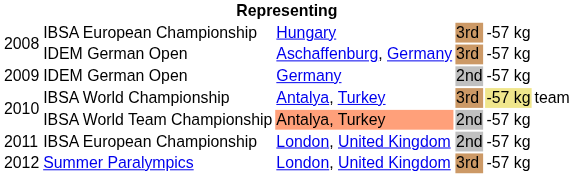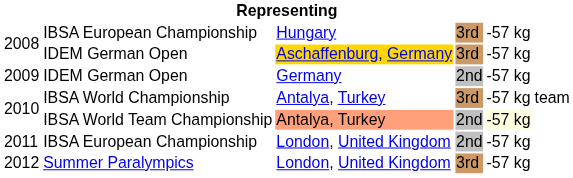(364, 54) no background -> (364, 54) gold background
(509, 98) khaki background -> (509, 98) no background
(509, 119) no background -> (509, 119) lightyellow background
